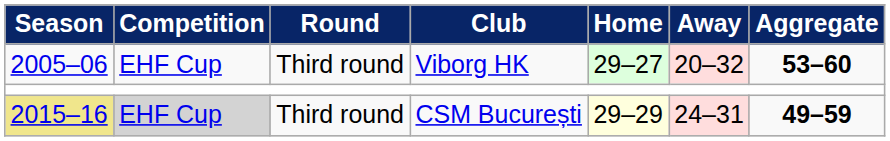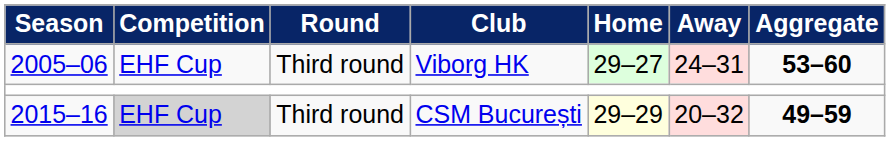(709, 63) 20–32 -> (709, 63) 24–31
(59, 114) khaki background -> (59, 114) no background
(709, 114) 24–31 -> (709, 114) 20–32
